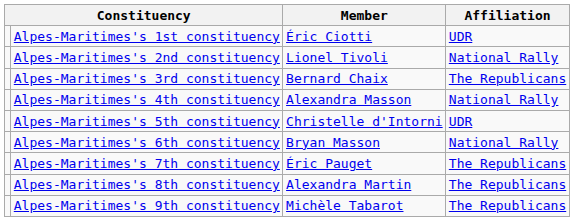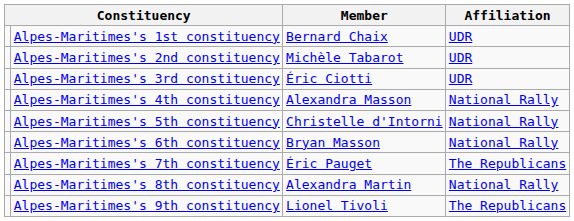(329, 36) Éric Ciotti -> (337, 36) Bernard Chaix
(337, 57) Lionel Tivoli -> (345, 57) Michèle Tabarot
(504, 57) National Rally -> (461, 57) UDR
(337, 79) Bernard Chaix -> (329, 79) Éric Ciotti
(508, 79) The Republicans -> (461, 79) UDR
(461, 121) UDR -> (504, 121) National Rally
(508, 185) The Republicans -> (504, 185) National Rally
(345, 206) Michèle Tabarot -> (337, 206) Lionel Tivoli
